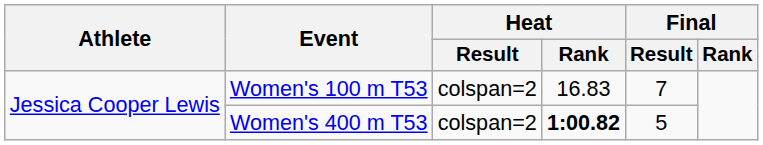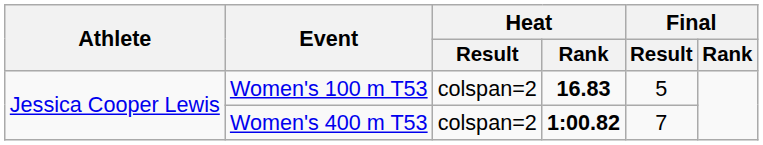(583, 89) normal -> (583, 89) bold
(661, 89) 7 -> (661, 89) 5
(661, 123) 5 -> (661, 123) 7
